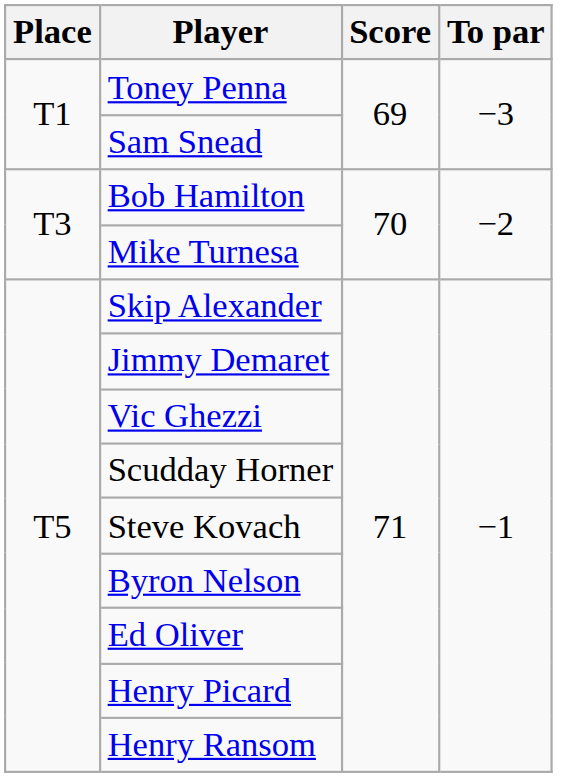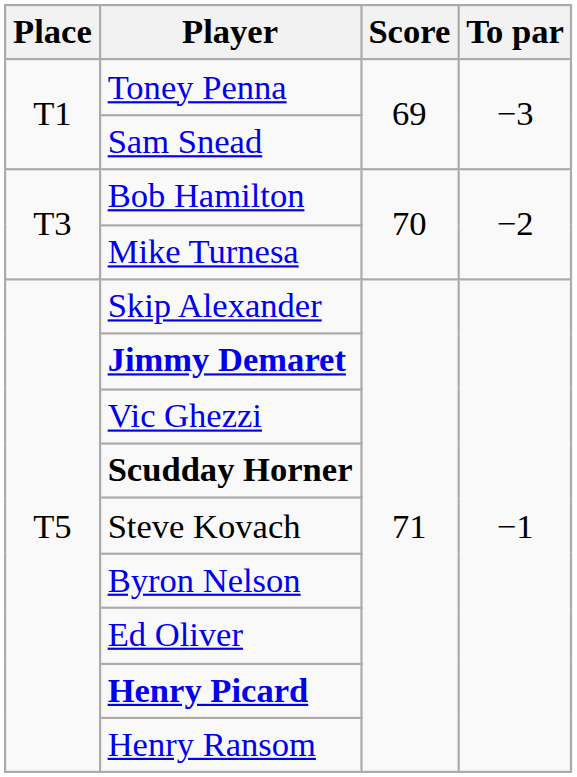(218, 360) normal -> (227, 360) bold
(220, 470) normal -> (230, 470) bold
(199, 689) normal -> (208, 689) bold
